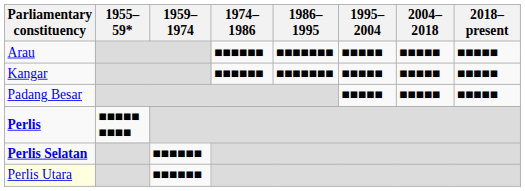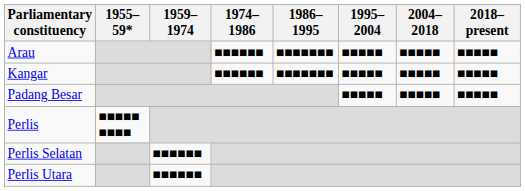(24, 124) bold -> (23, 124) normal
(47, 153) bold -> (45, 153) normal
(40, 175) lightyellow background -> (40, 175) no background
